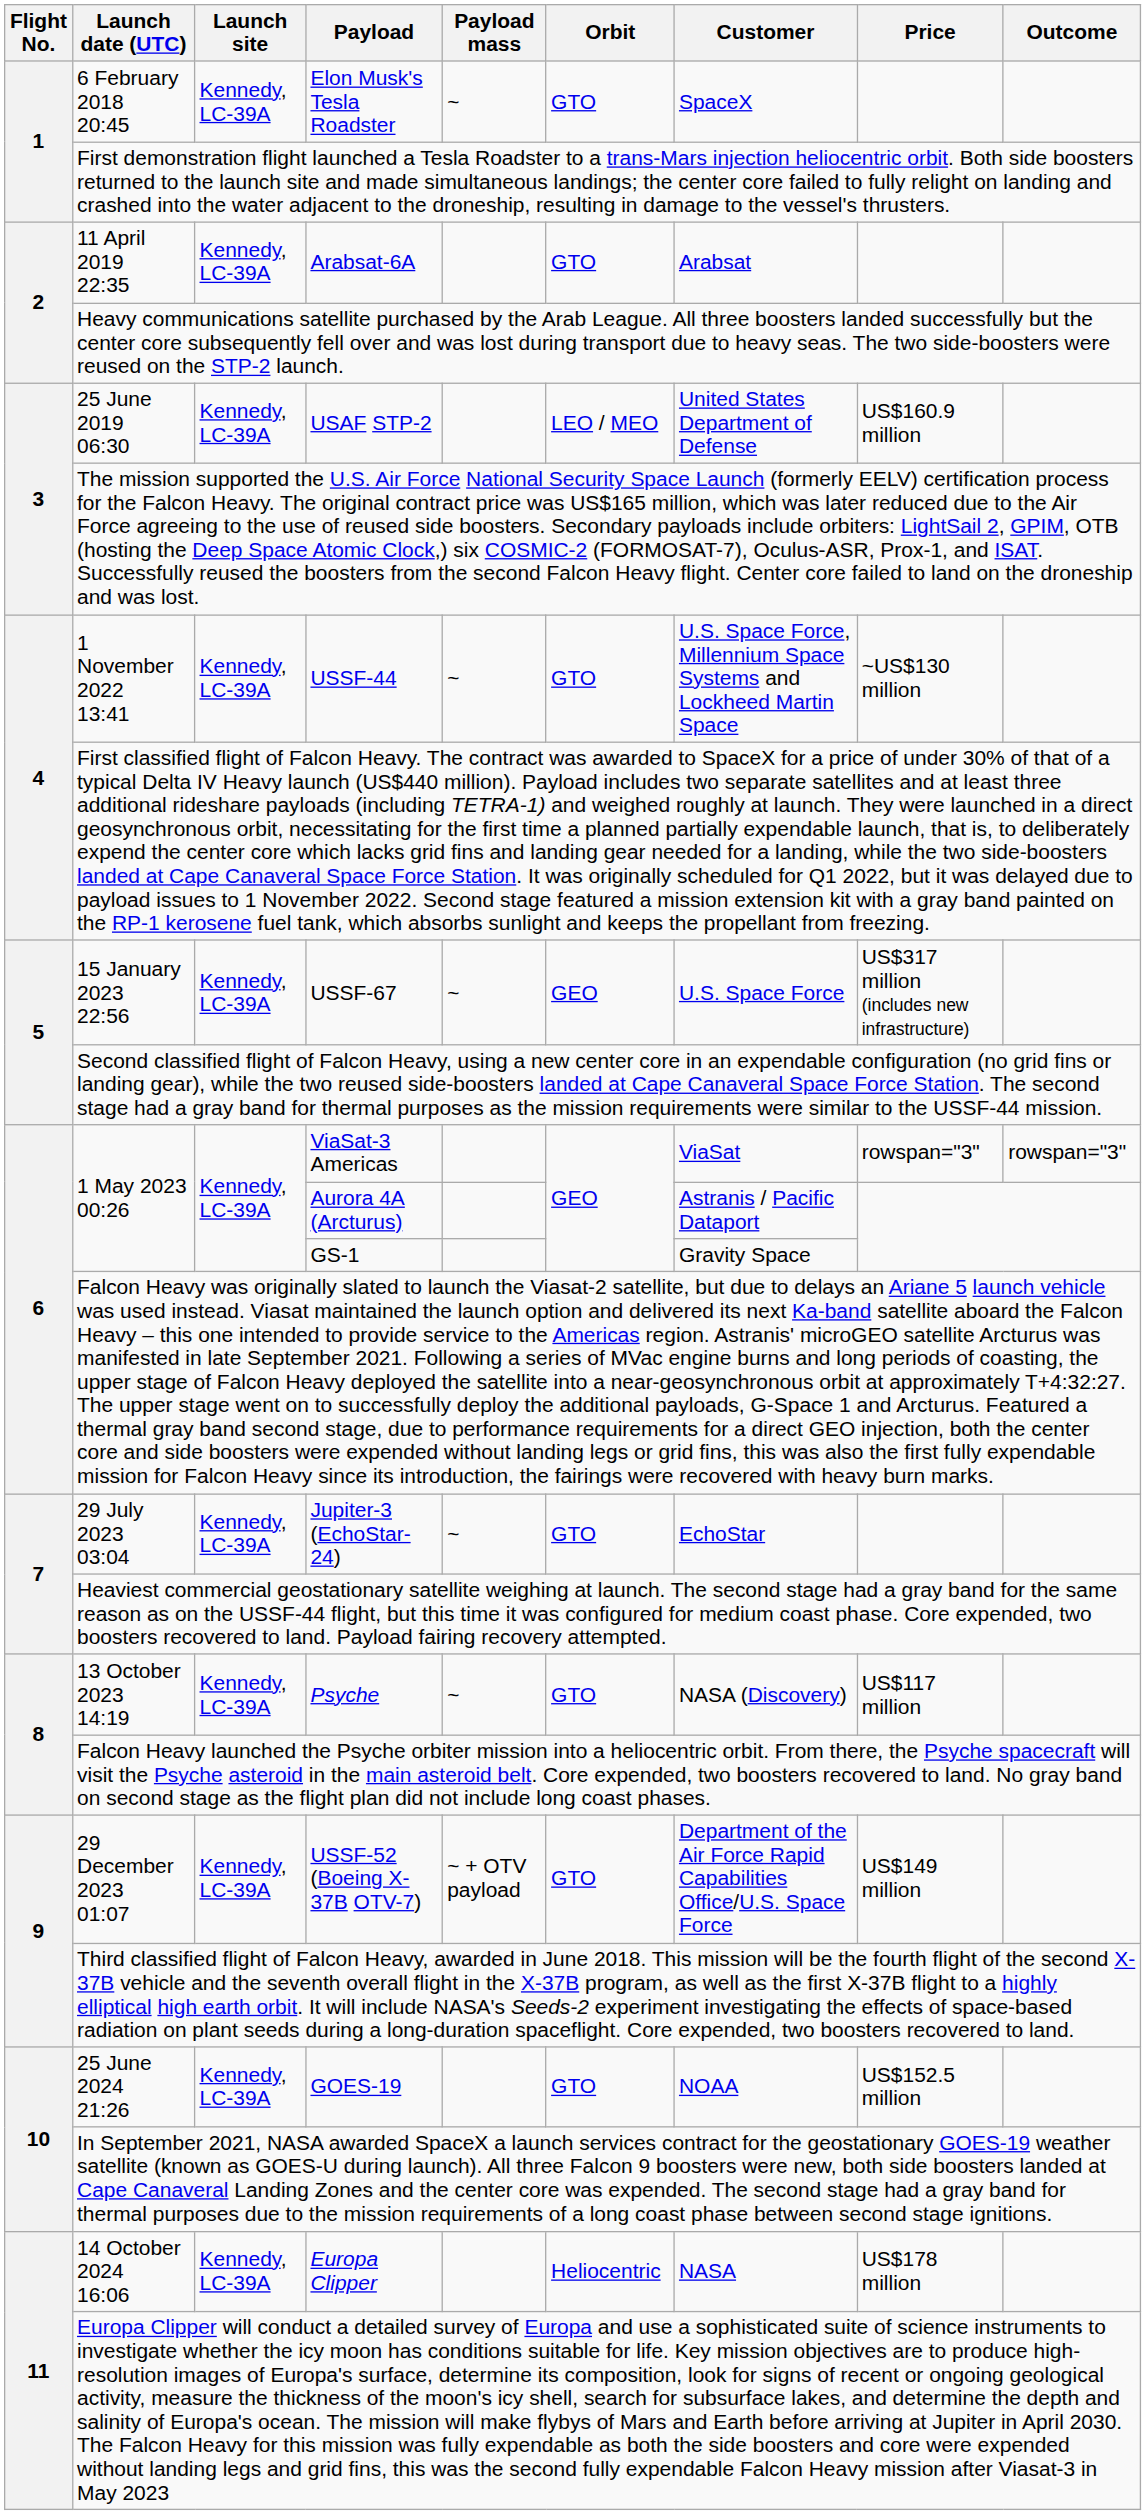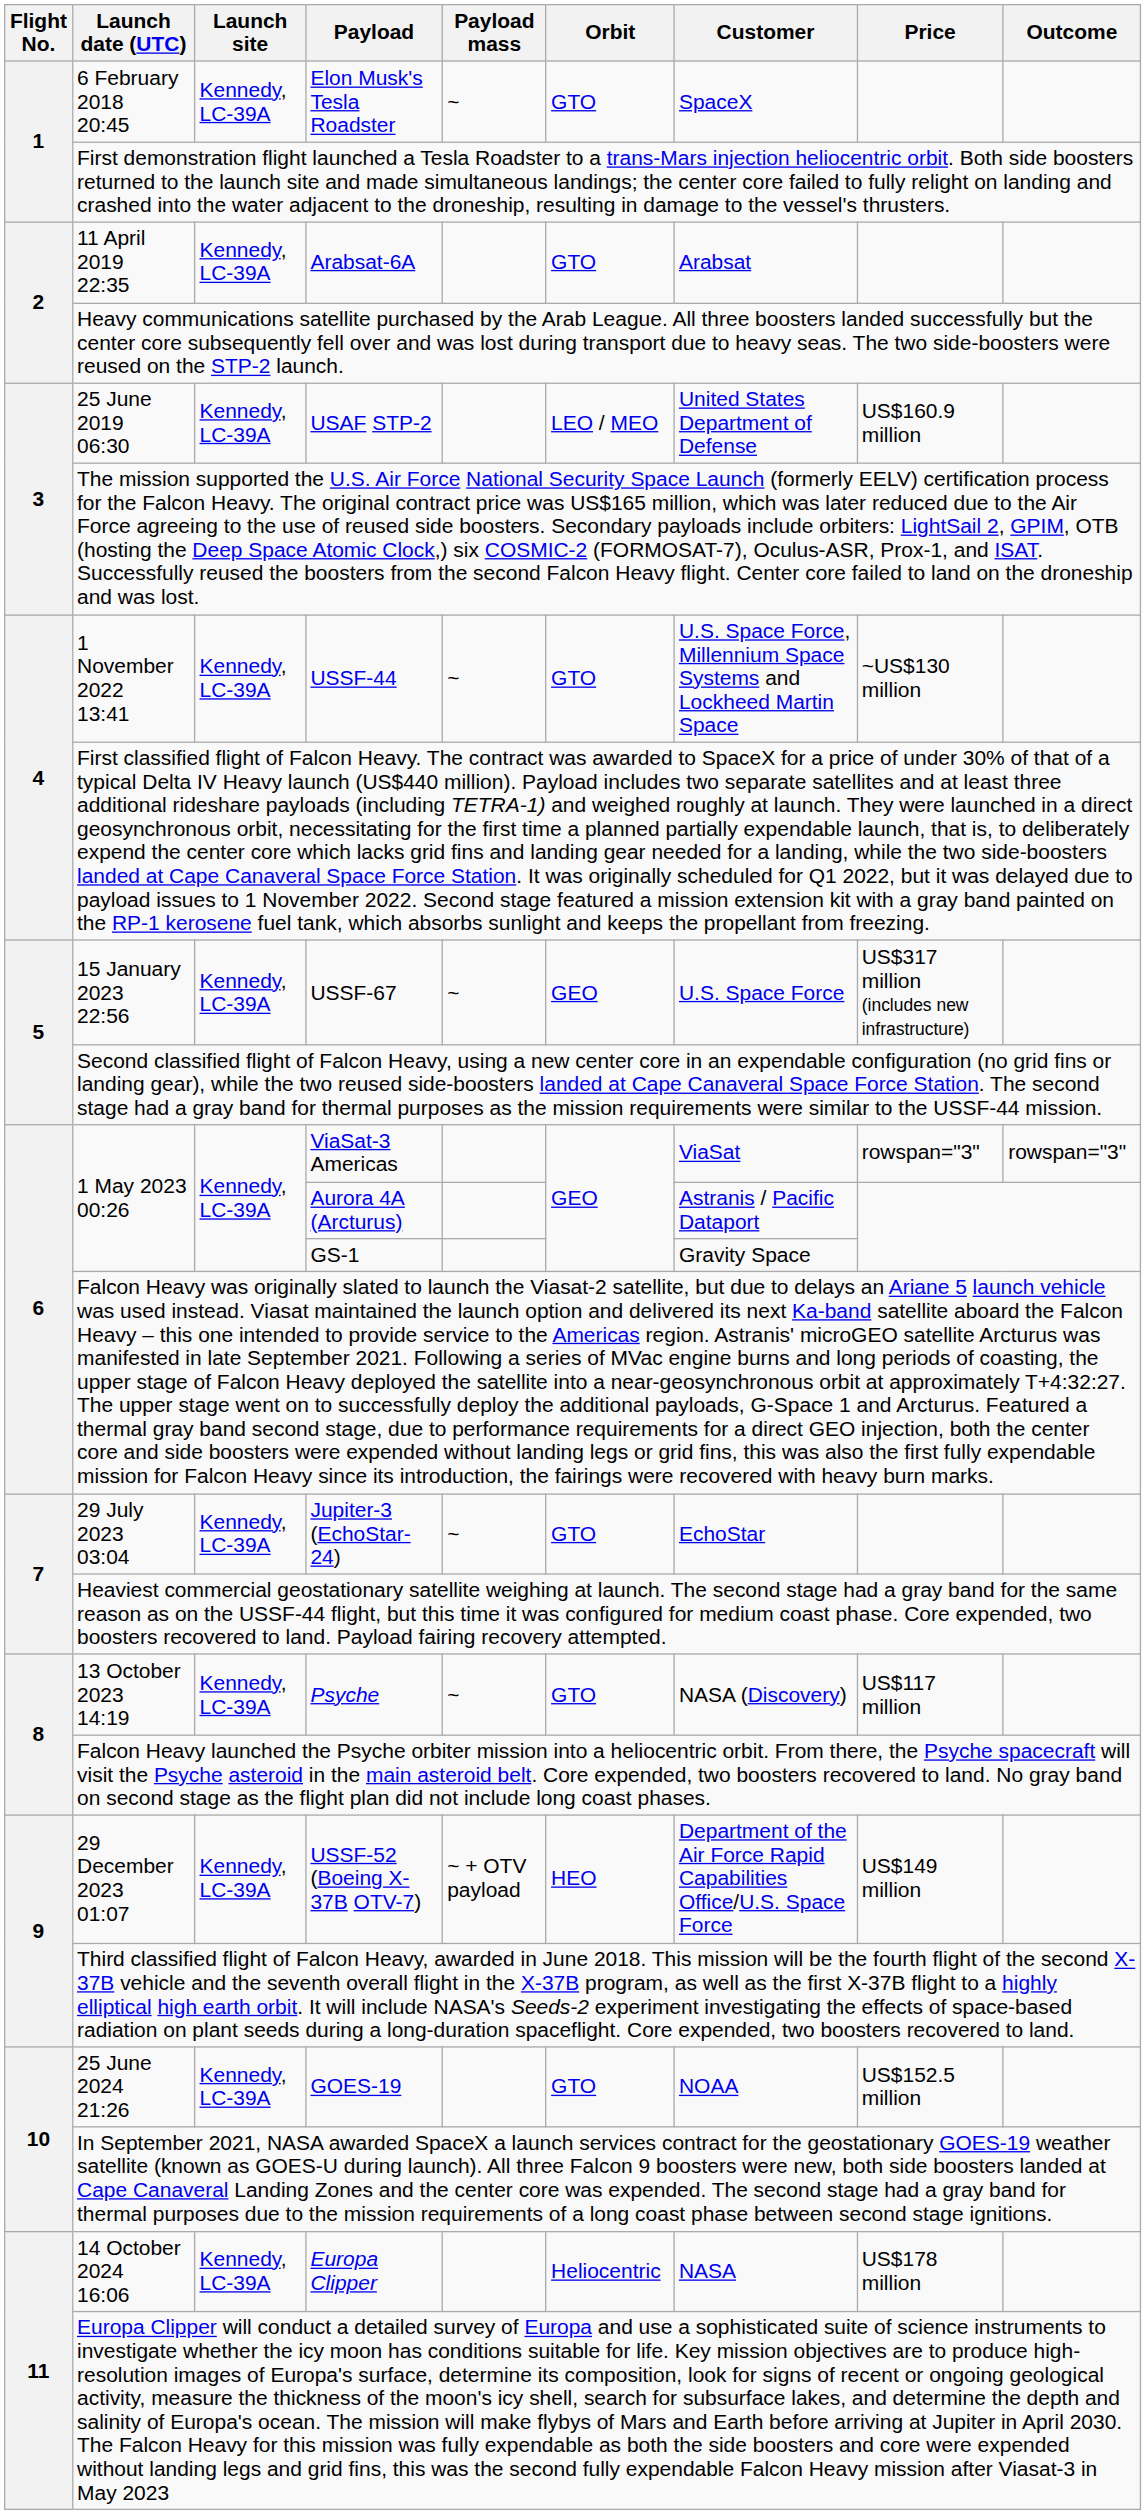(574, 1878) GTO -> (574, 1878) HEO
